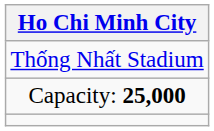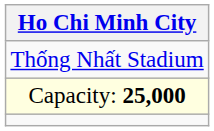(107, 95) no background -> (107, 95) lightyellow background
